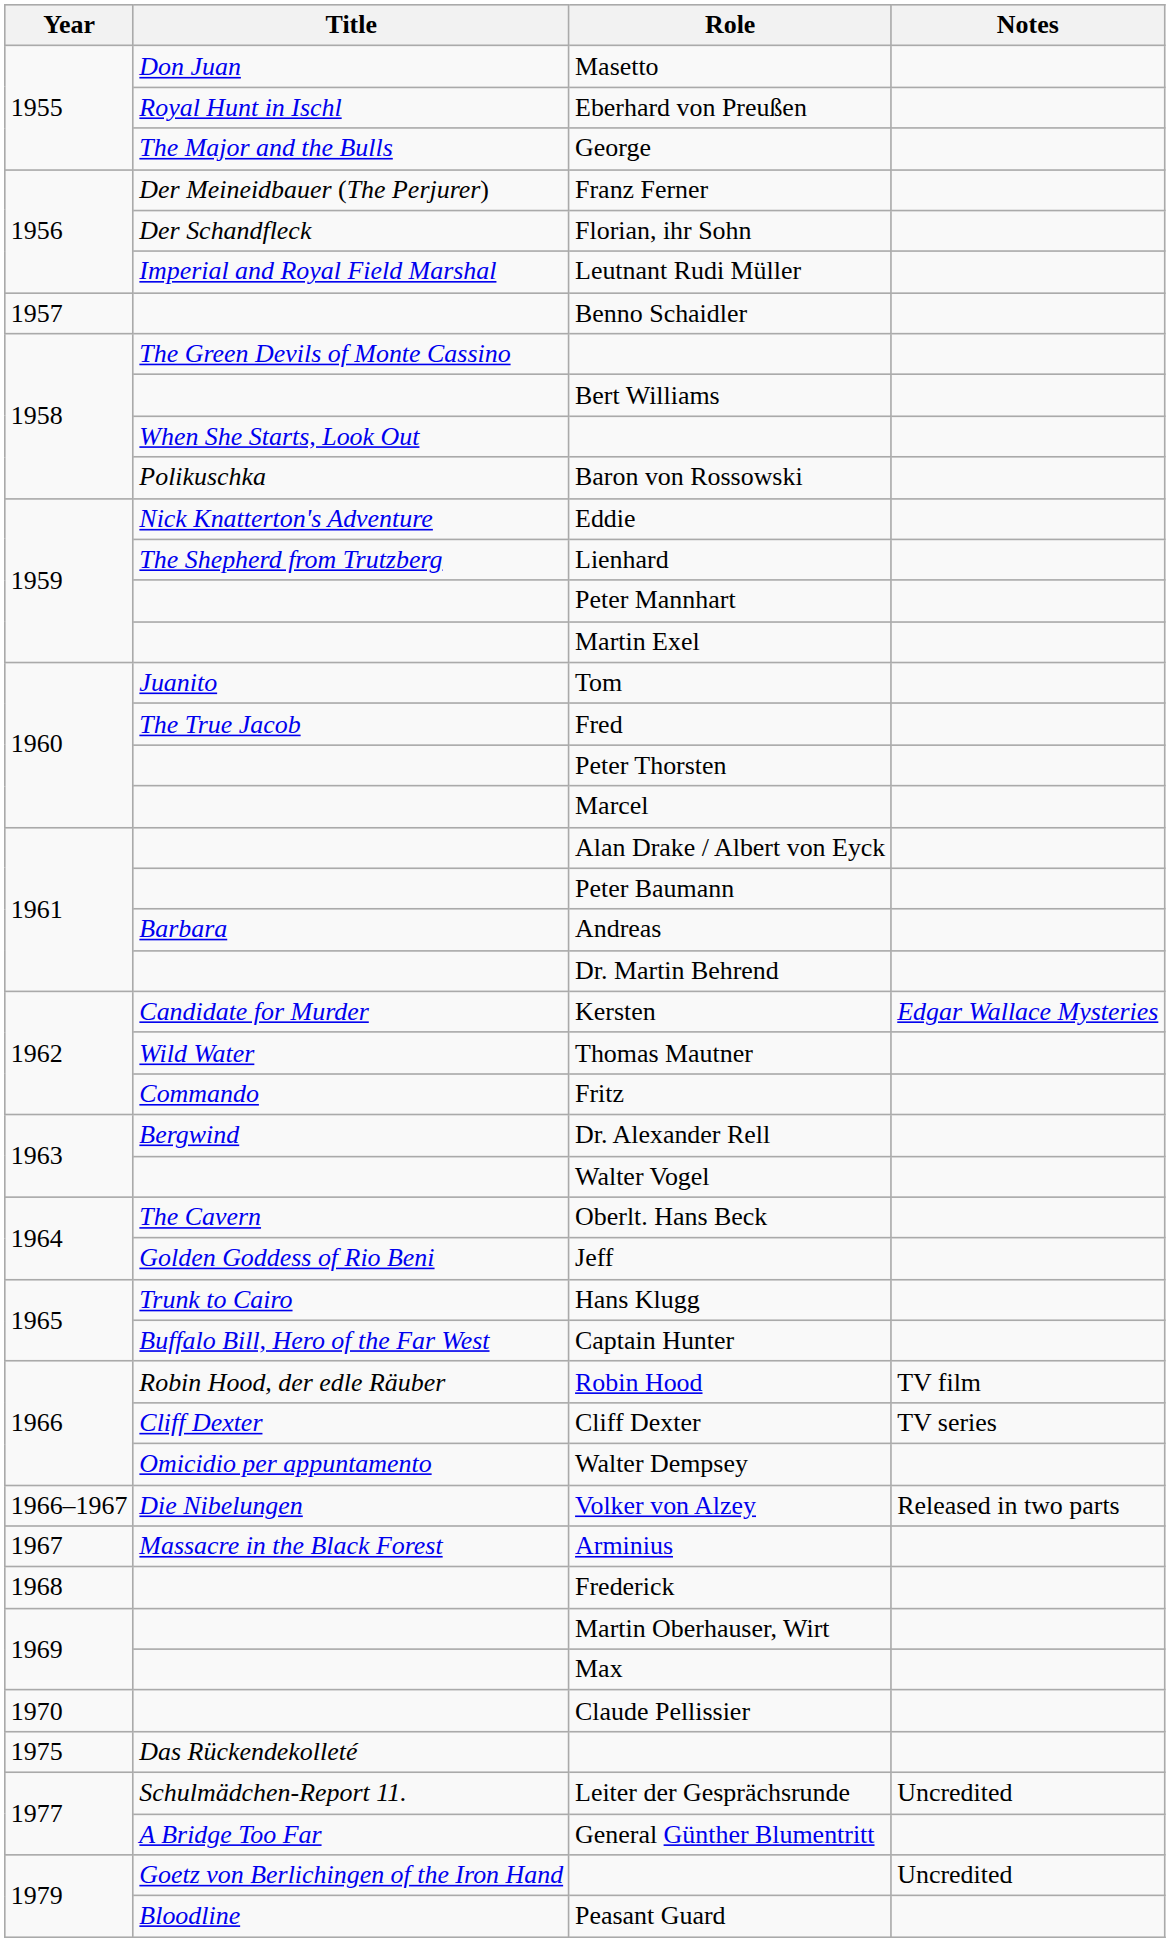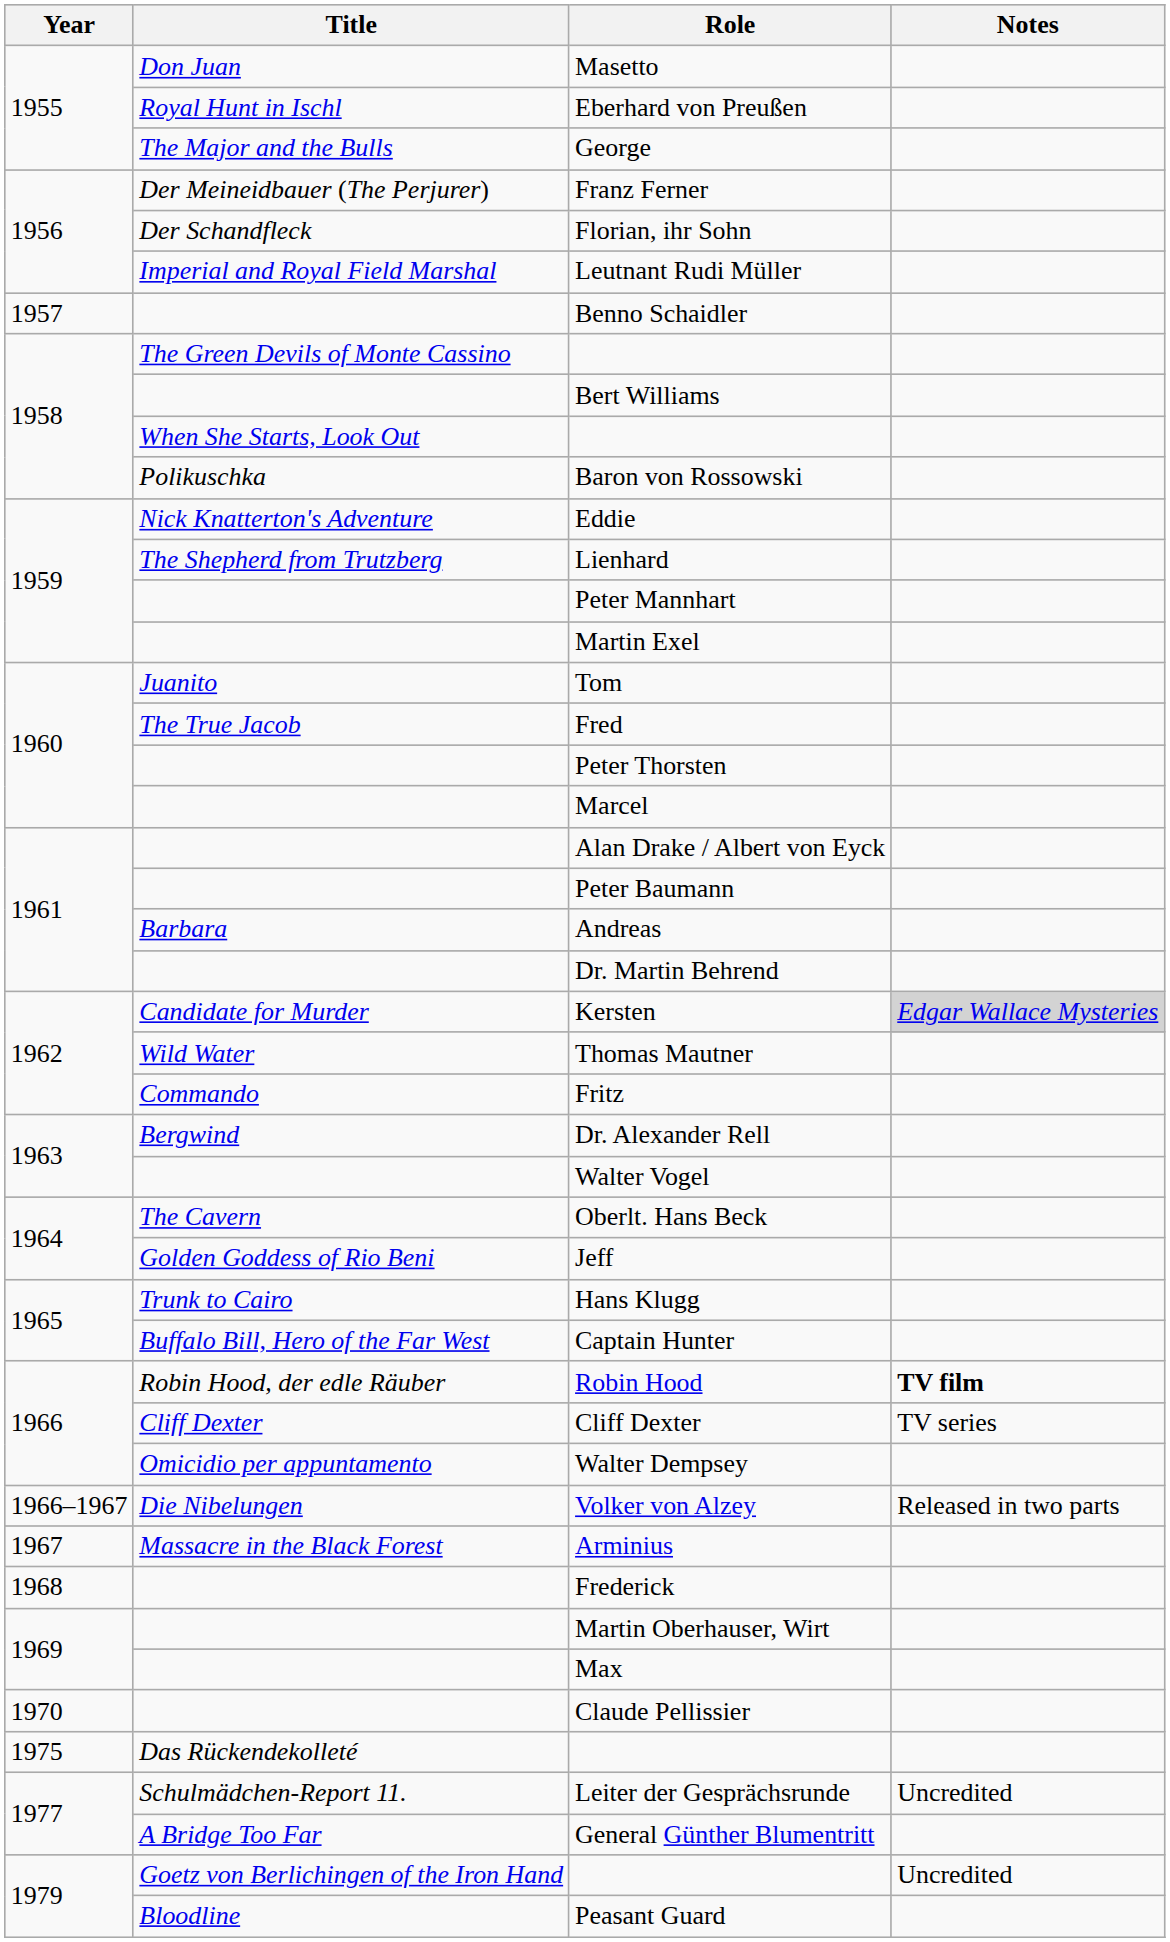(1028, 1011) no background -> (1028, 1011) lightgrey background
(939, 1381) normal -> (941, 1381) bold
